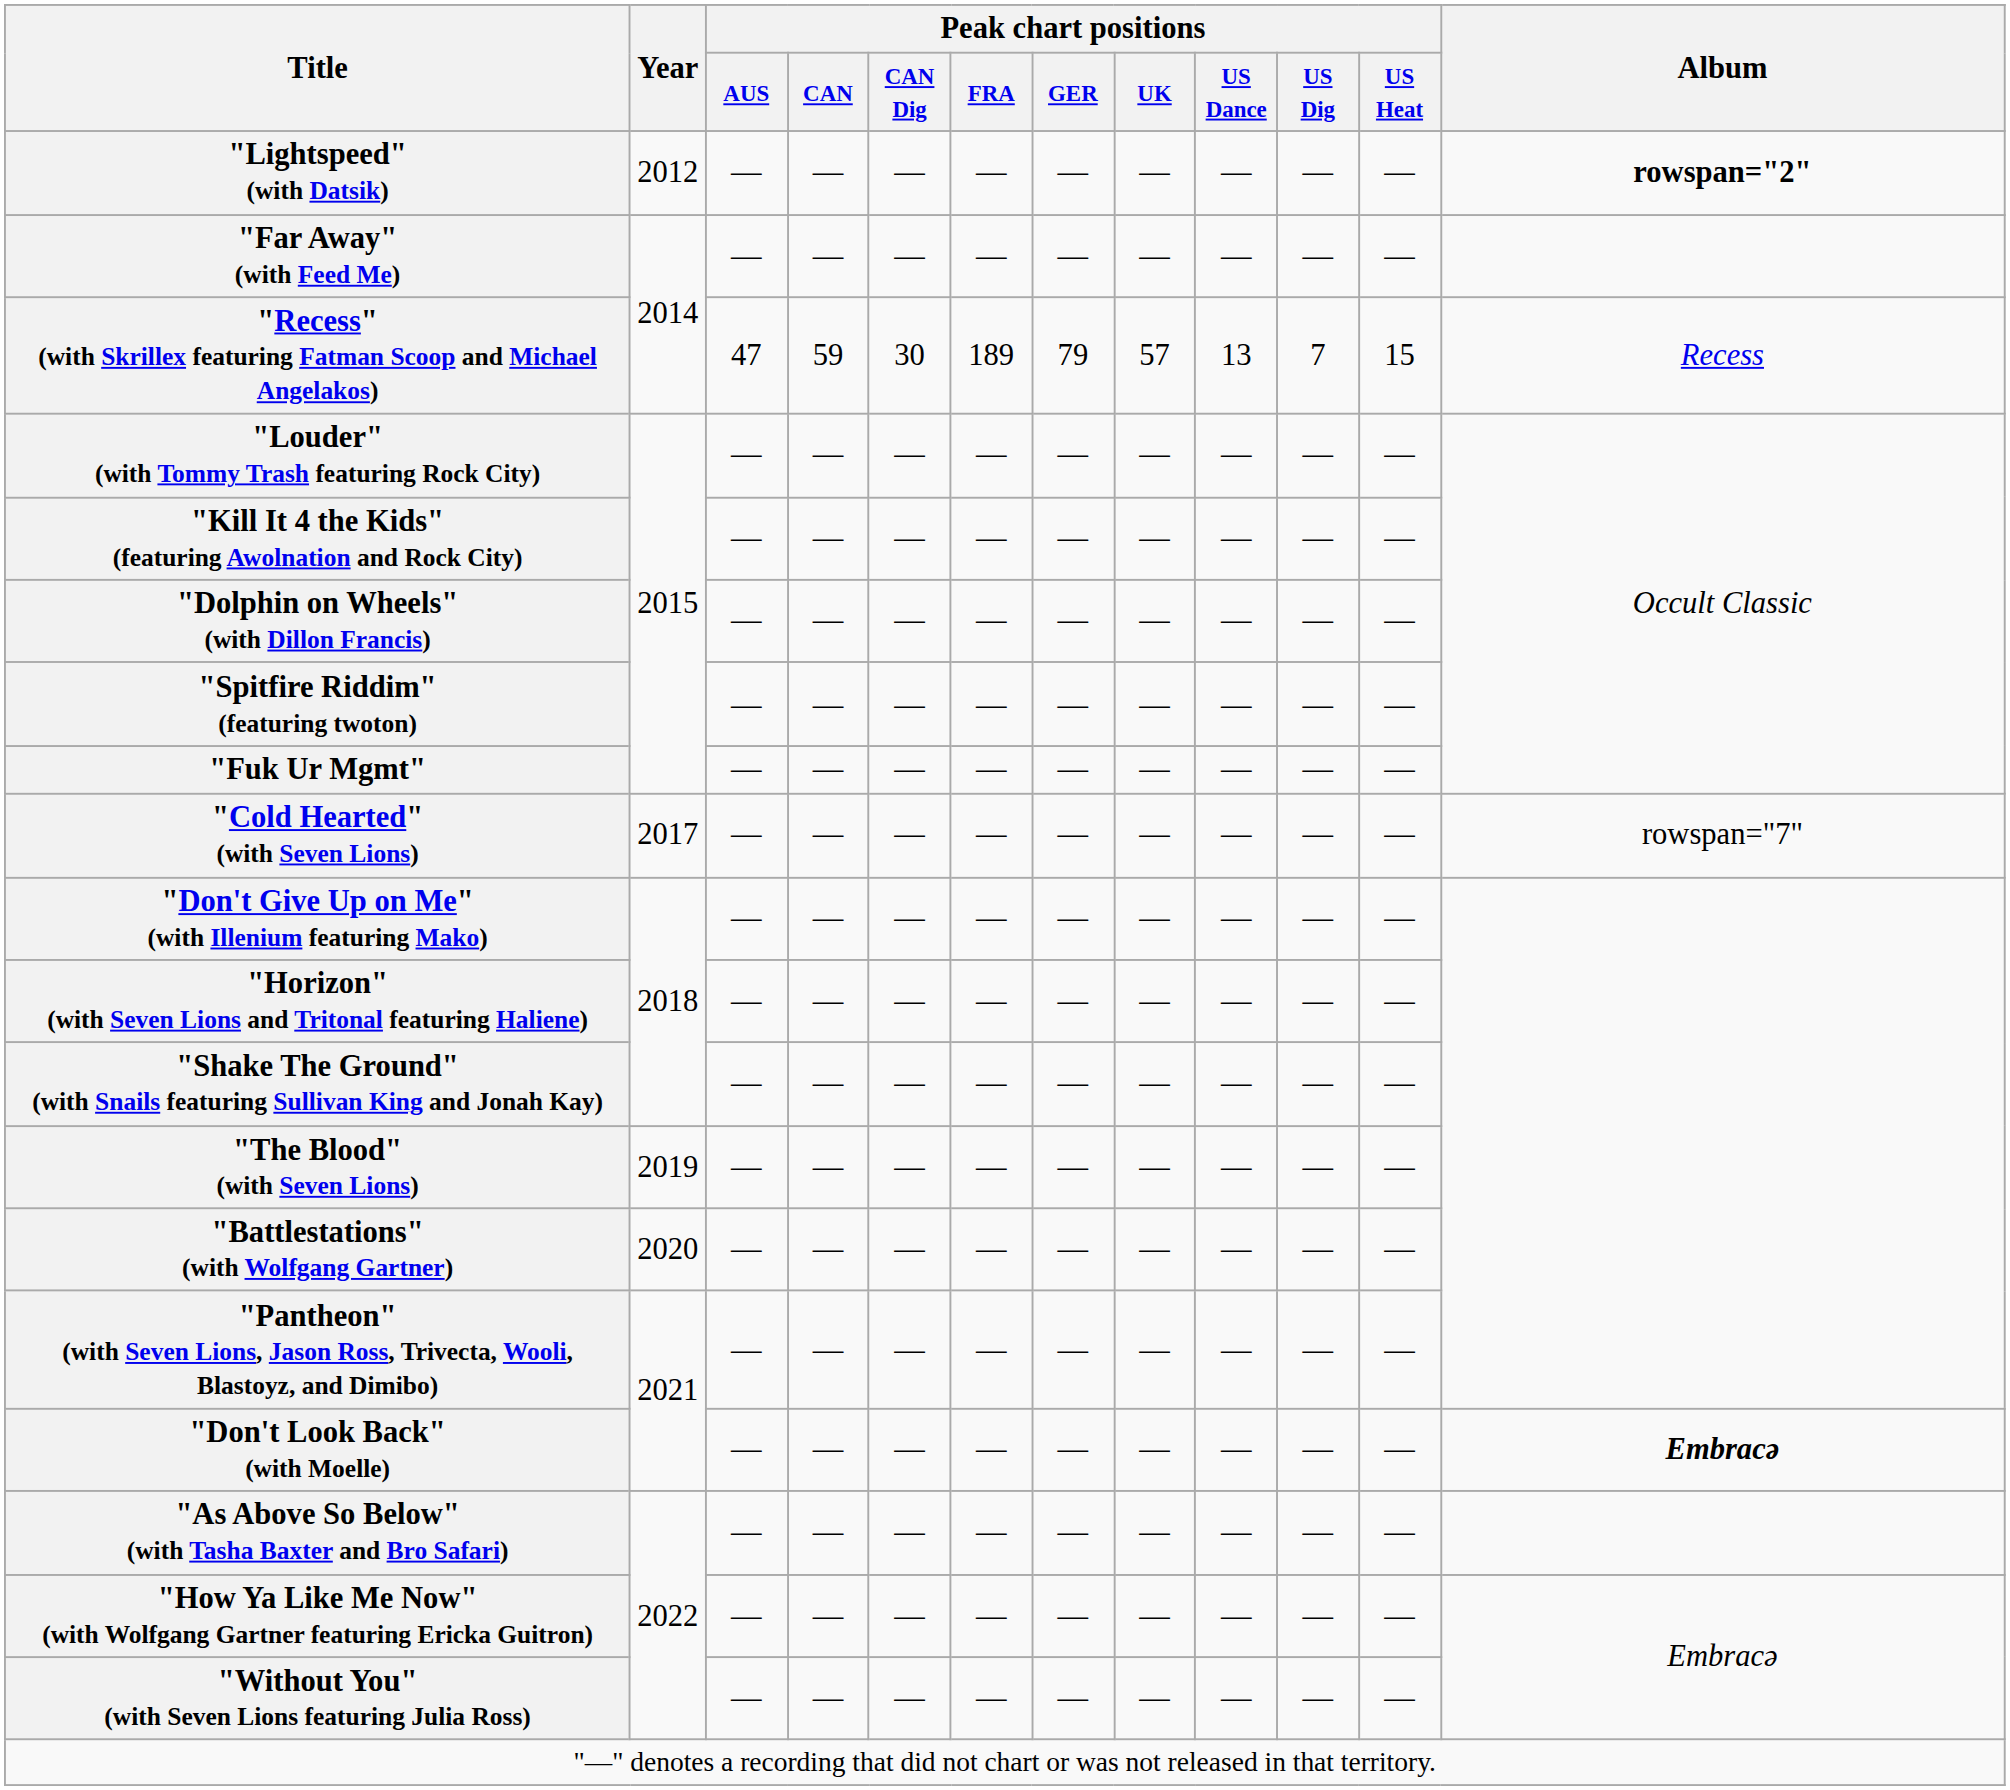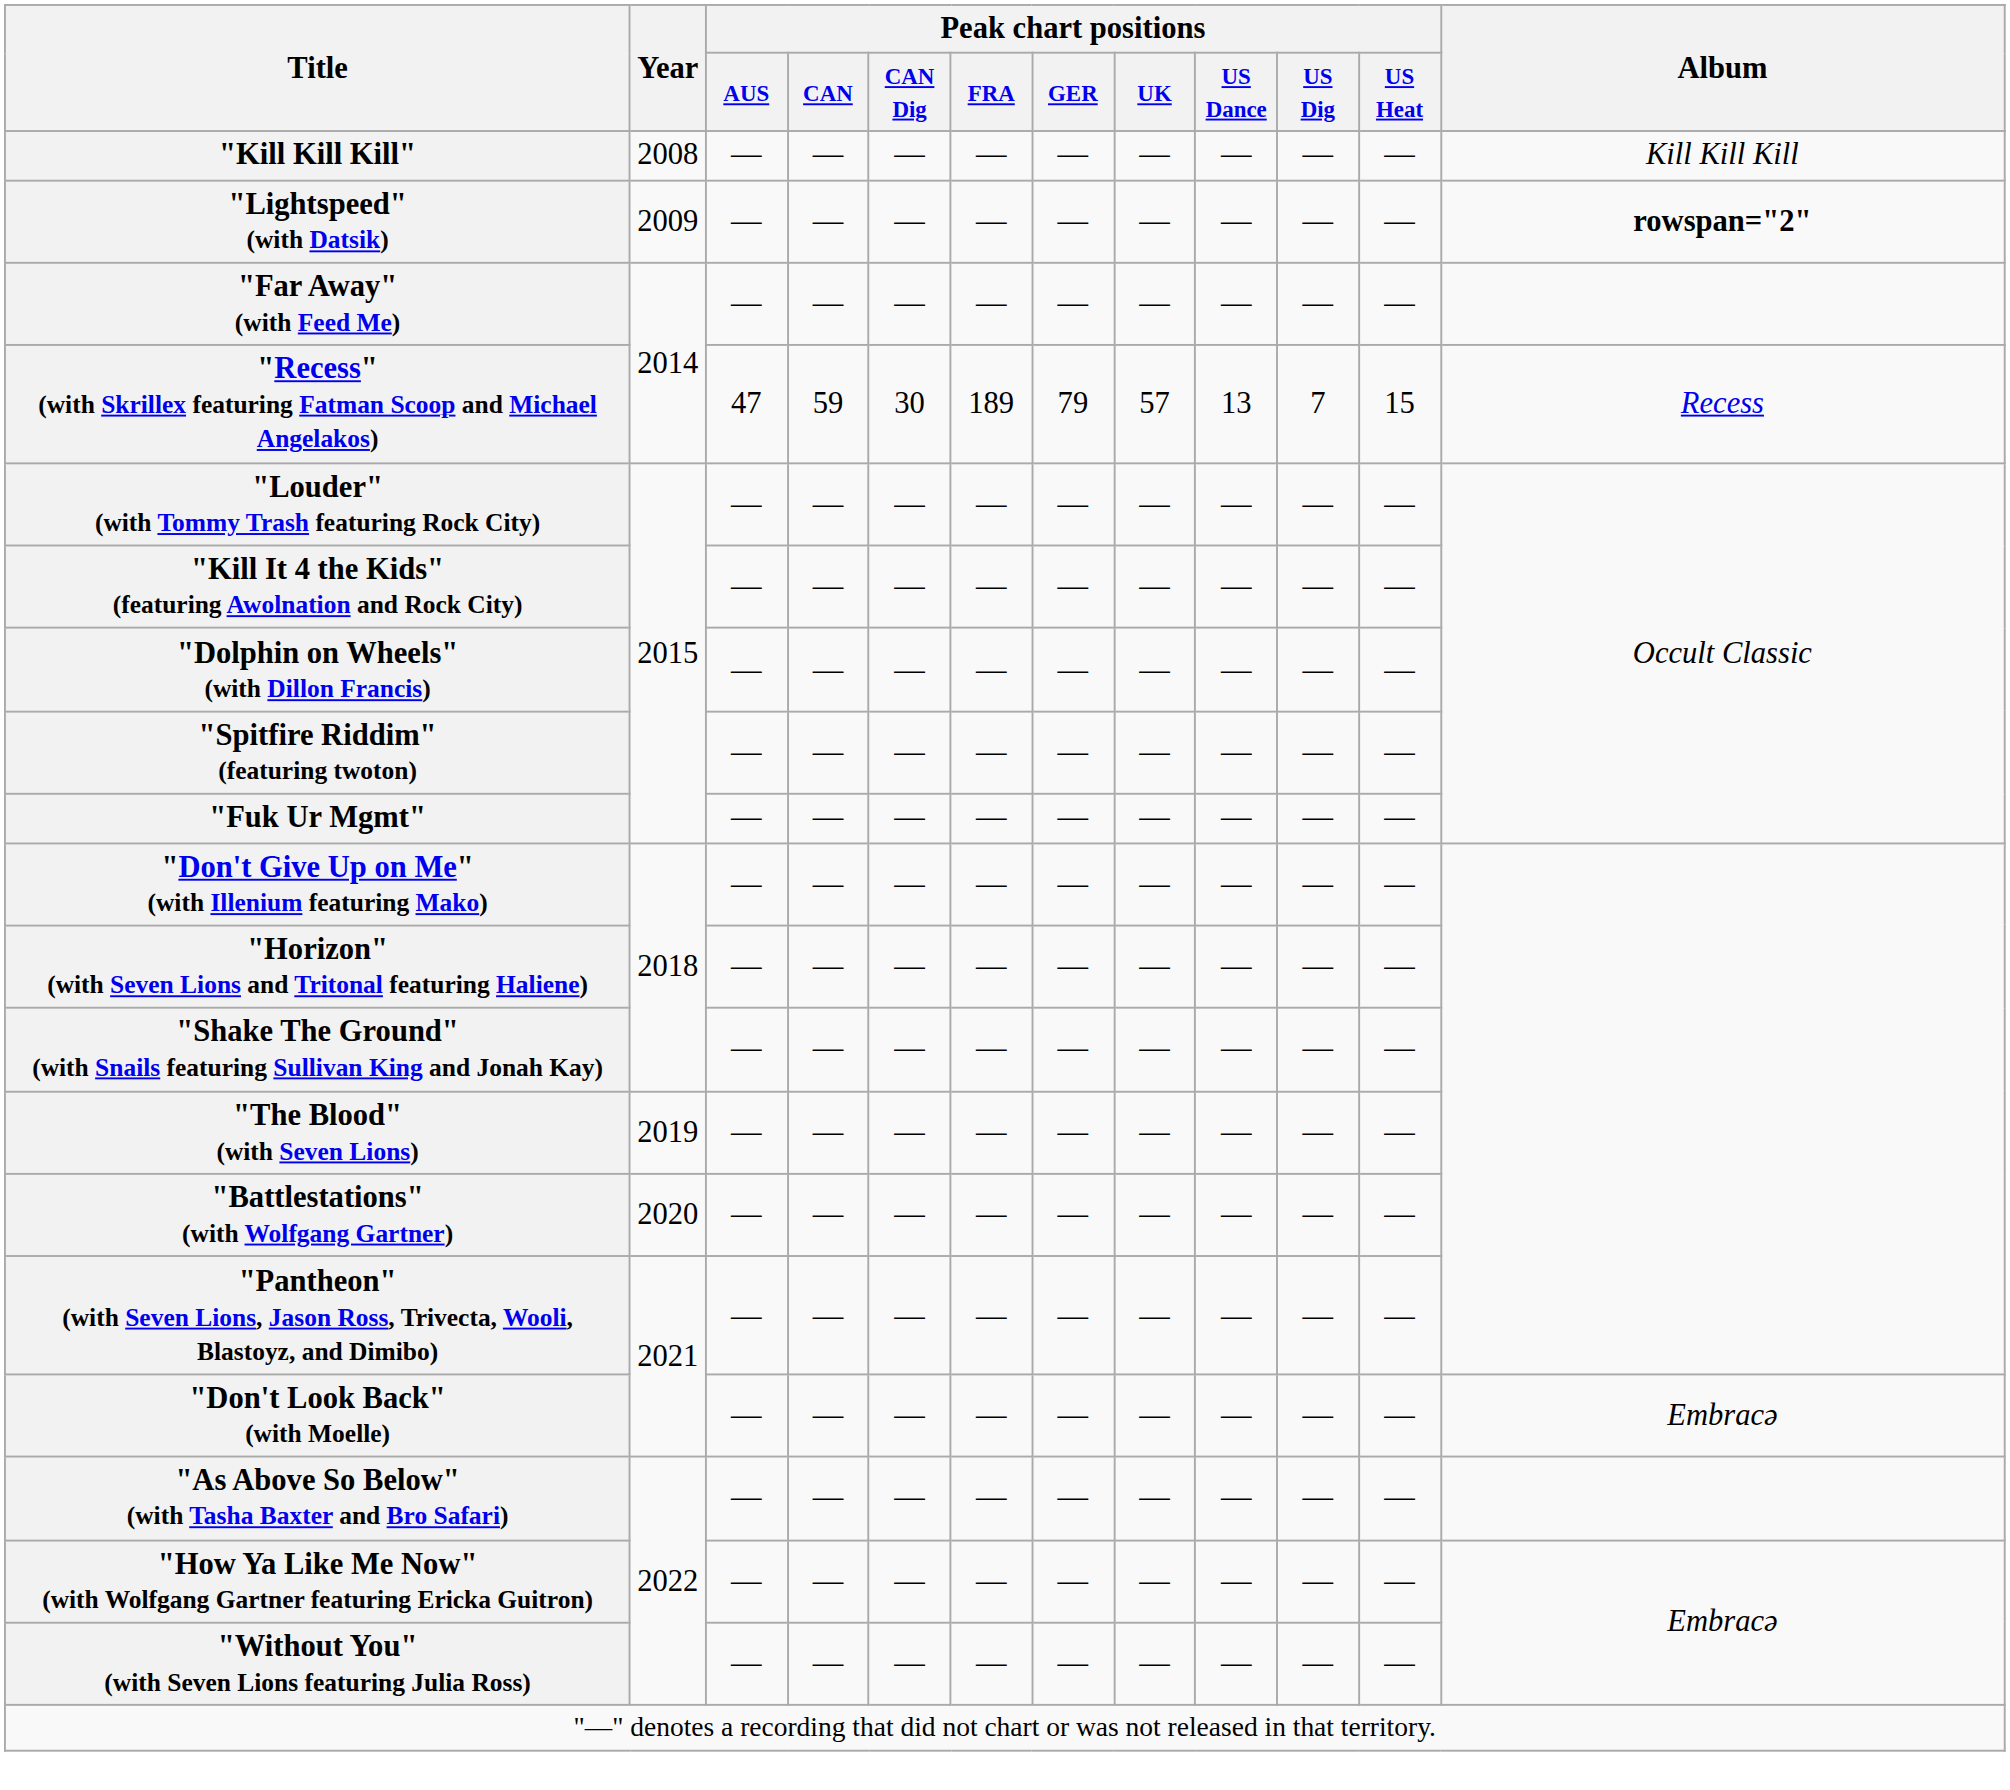+ row: (318, 155)
(668, 172) 2012 -> (668, 220) 2009
- row: (318, 834)
(1722, 1449) bold -> (1722, 1414) normal
